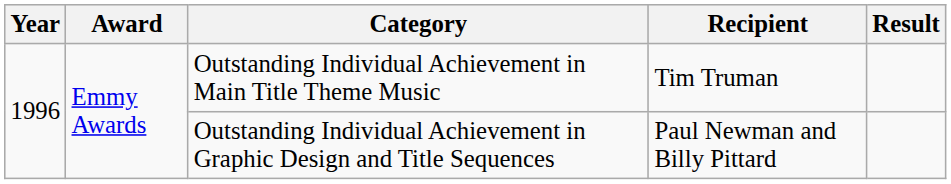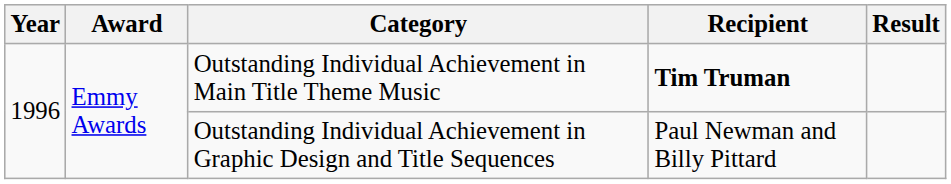(716, 77) normal -> (722, 77) bold
